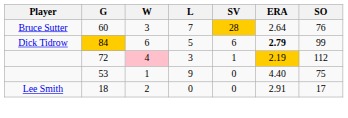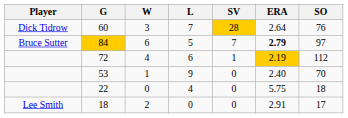(43, 27) Bruce Sutter -> (43, 27) Dick Tidrow
(43, 43) Dick Tidrow -> (43, 43) Bruce Sutter
(234, 43) 6 -> (234, 43) 7
(321, 43) 99 -> (321, 43) 97
(147, 58) pink background -> (147, 58) no background
(190, 58) 3 -> (190, 58) 6
(277, 74) 4.40 -> (277, 74) 2.40
(321, 74) 75 -> (321, 74) 70
+ row: (103, 89)
